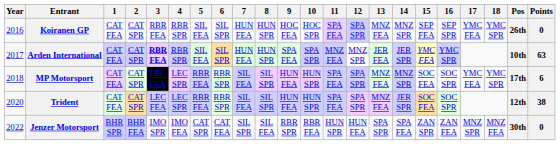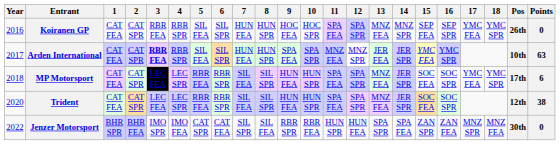(404, 78) MNZ SPR -> (404, 78) JER SPR
